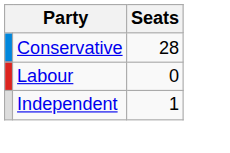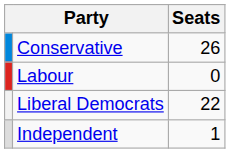(169, 47) 28 -> (210, 47) 26
+ row: (90, 104)
